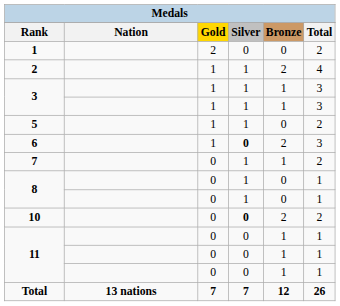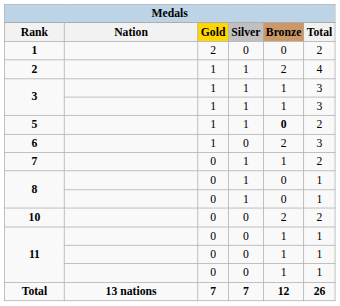(284, 124) normal -> (284, 124) bold
(246, 143) bold -> (246, 143) normal
(246, 217) bold -> (246, 217) normal
